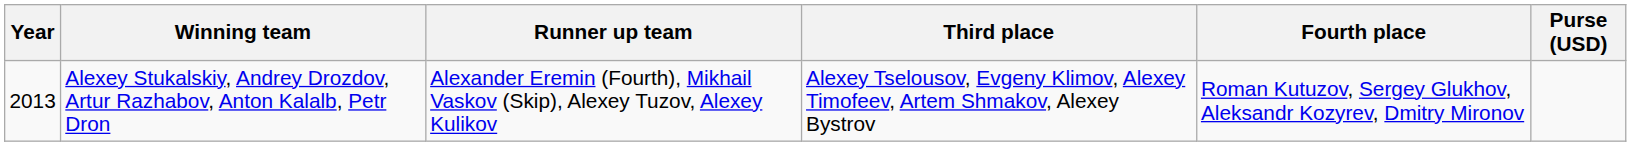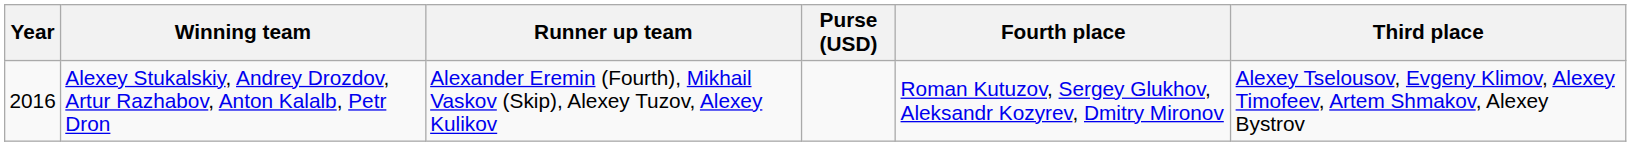columns swapped: (999, 32) <-> (1578, 32)
(33, 100) 2013 -> (33, 100) 2016
